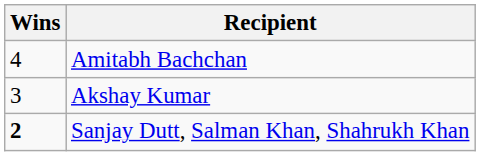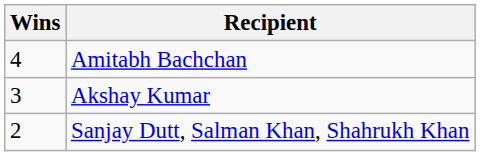(16, 131) bold -> (16, 131) normal
